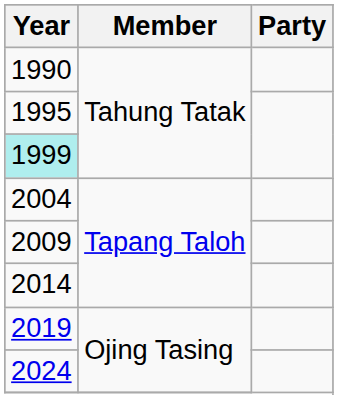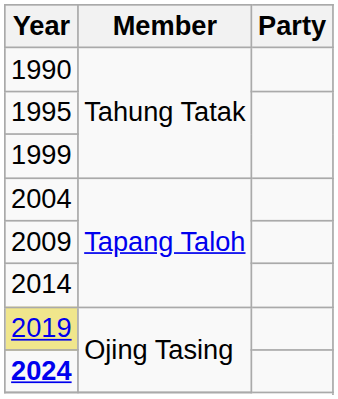(41, 155) paleturquoise background -> (41, 155) no background
(41, 328) no background -> (41, 328) khaki background
(41, 371) normal -> (41, 371) bold
